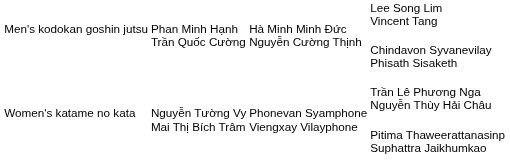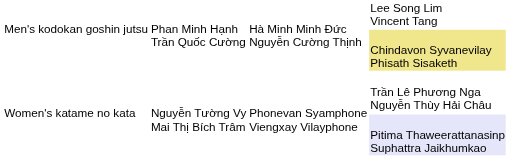(431, 56) no background -> (431, 56) khaki background
(438, 141) no background -> (438, 141) lavender background
